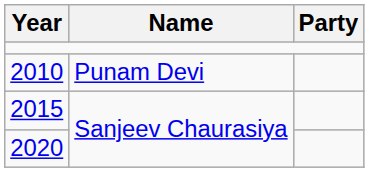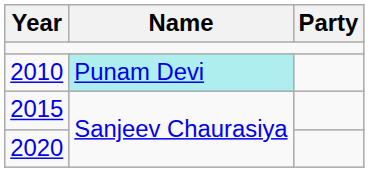(139, 72) no background -> (139, 72) paleturquoise background
